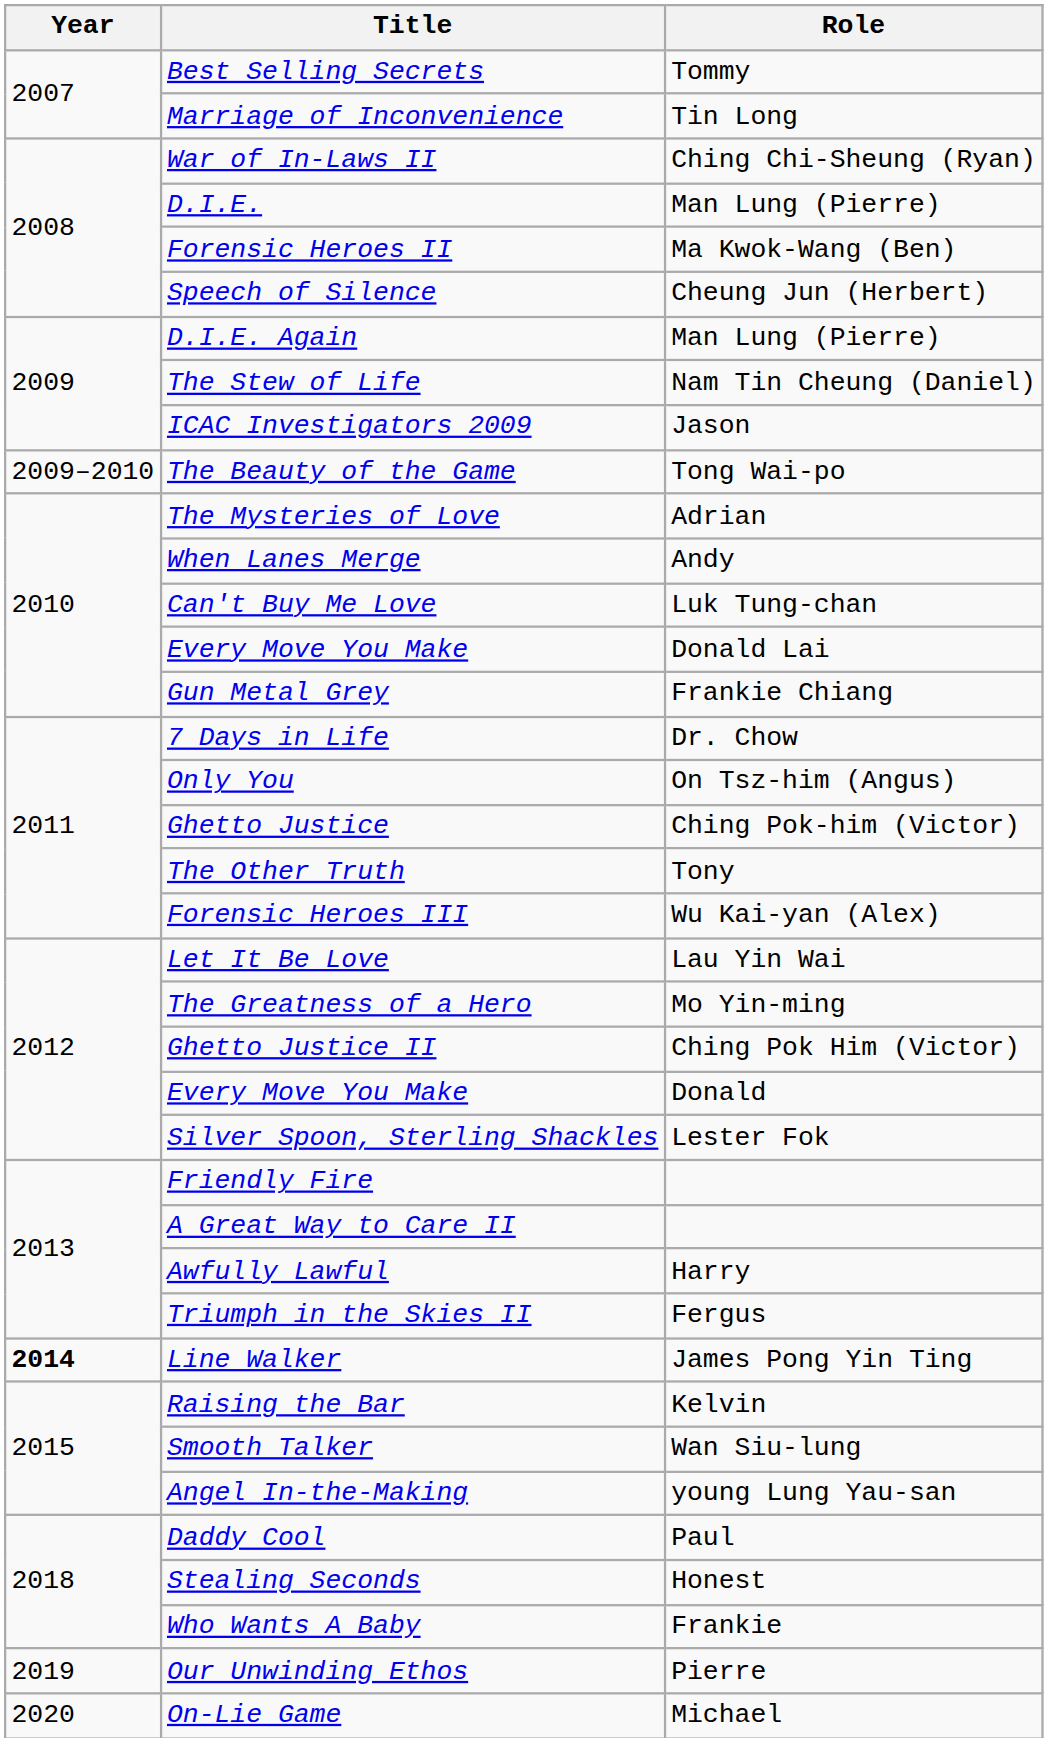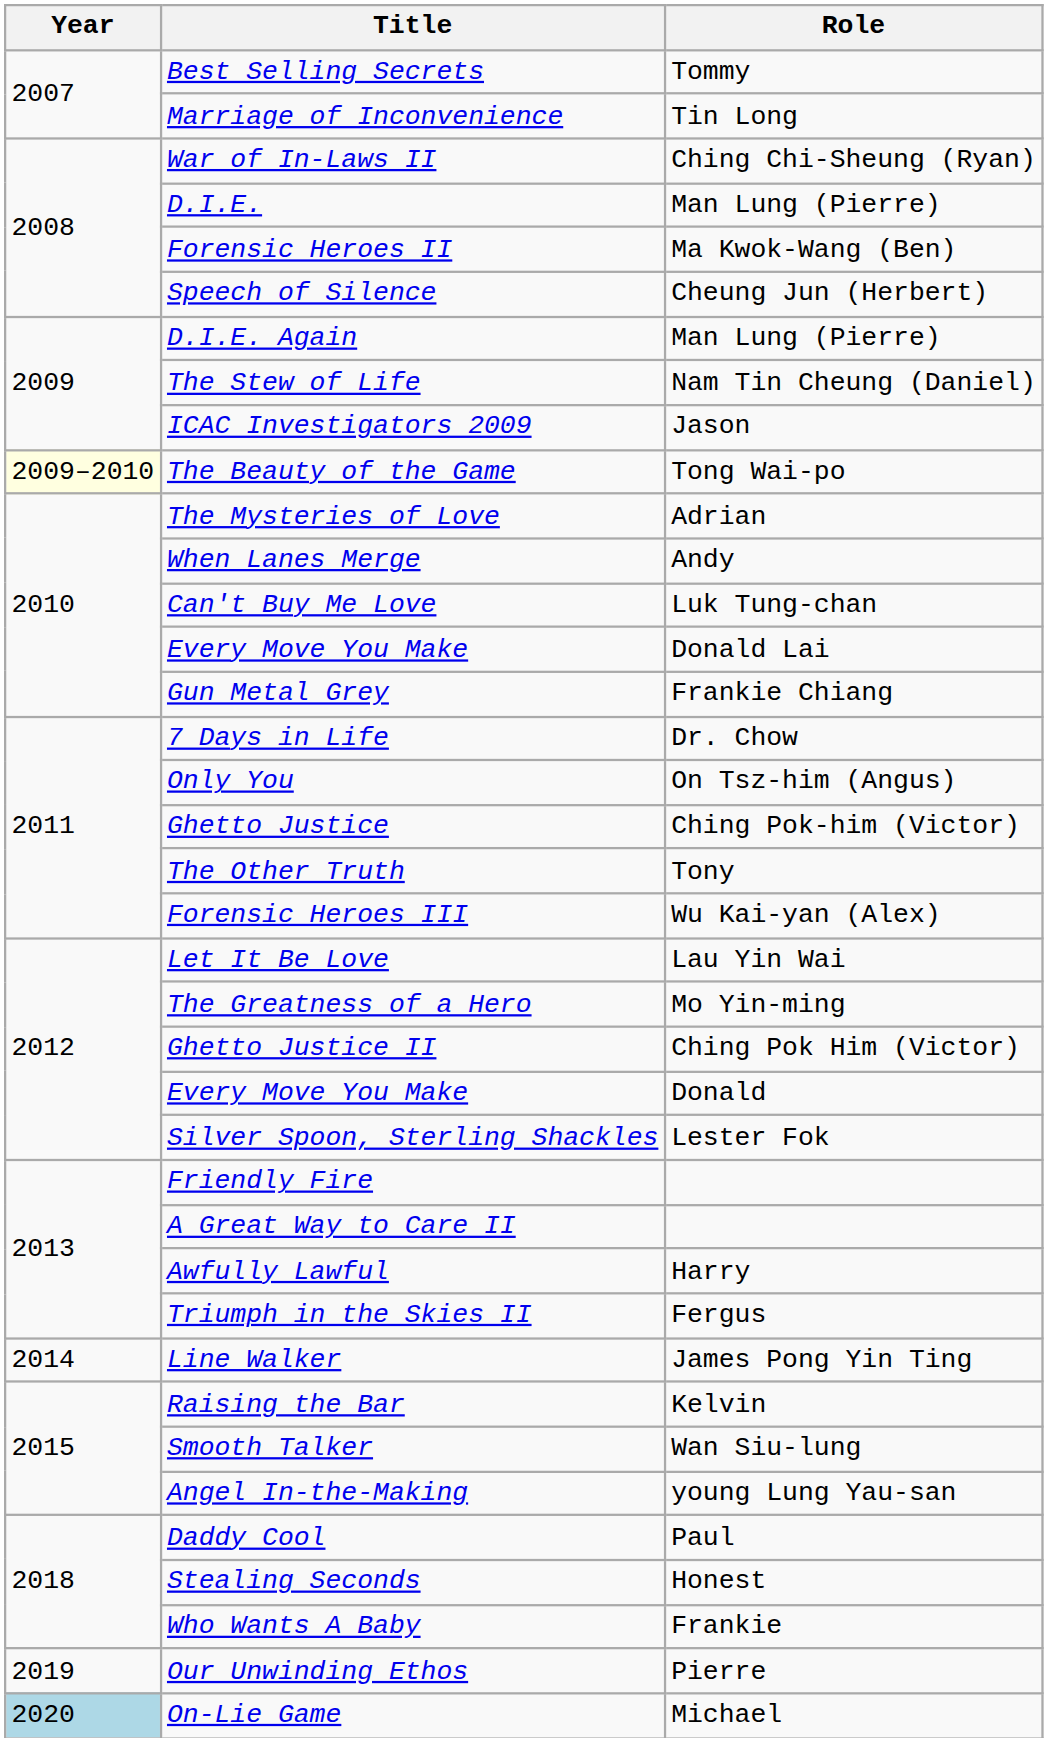(83, 471) no background -> (83, 471) lightyellow background
(43, 1360) bold -> (43, 1360) normal
(43, 1715) no background -> (43, 1715) lightblue background
